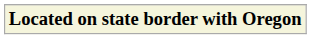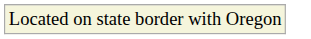(155, 19) bold -> (145, 19) normal
